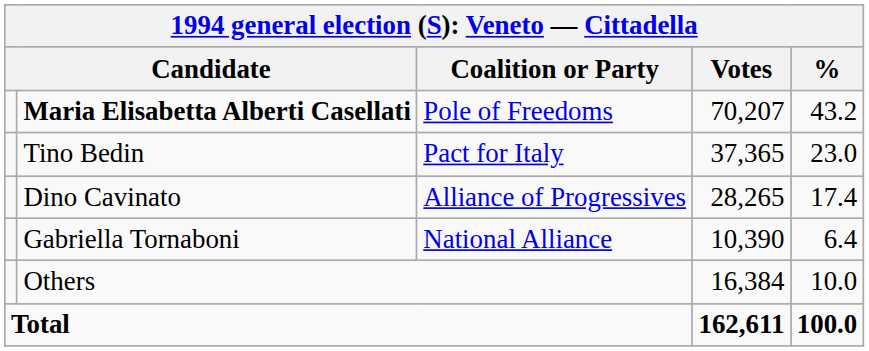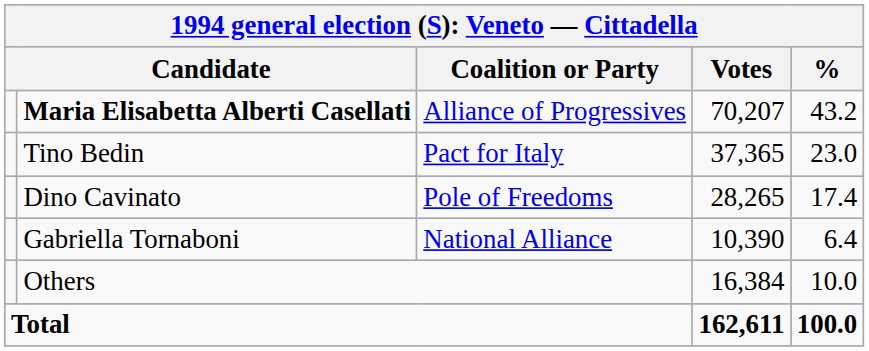(518, 111) Pole of Freedoms -> (555, 111) Alliance of Progressives
(555, 196) Alliance of Progressives -> (518, 196) Pole of Freedoms
